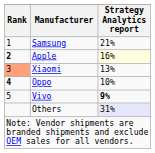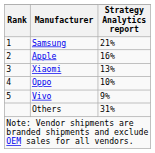(9, 57) bold -> (9, 57) normal
(107, 57) lightyellow background -> (107, 57) no background
(9, 70) lightsalmon background -> (9, 70) no background
(9, 83) bold -> (9, 83) normal
(105, 97) bold -> (105, 97) normal
(107, 110) lavender background -> (107, 110) no background
